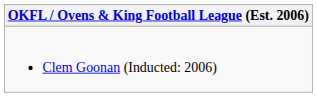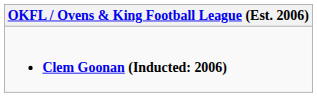(158, 67) normal -> (158, 67) bold
